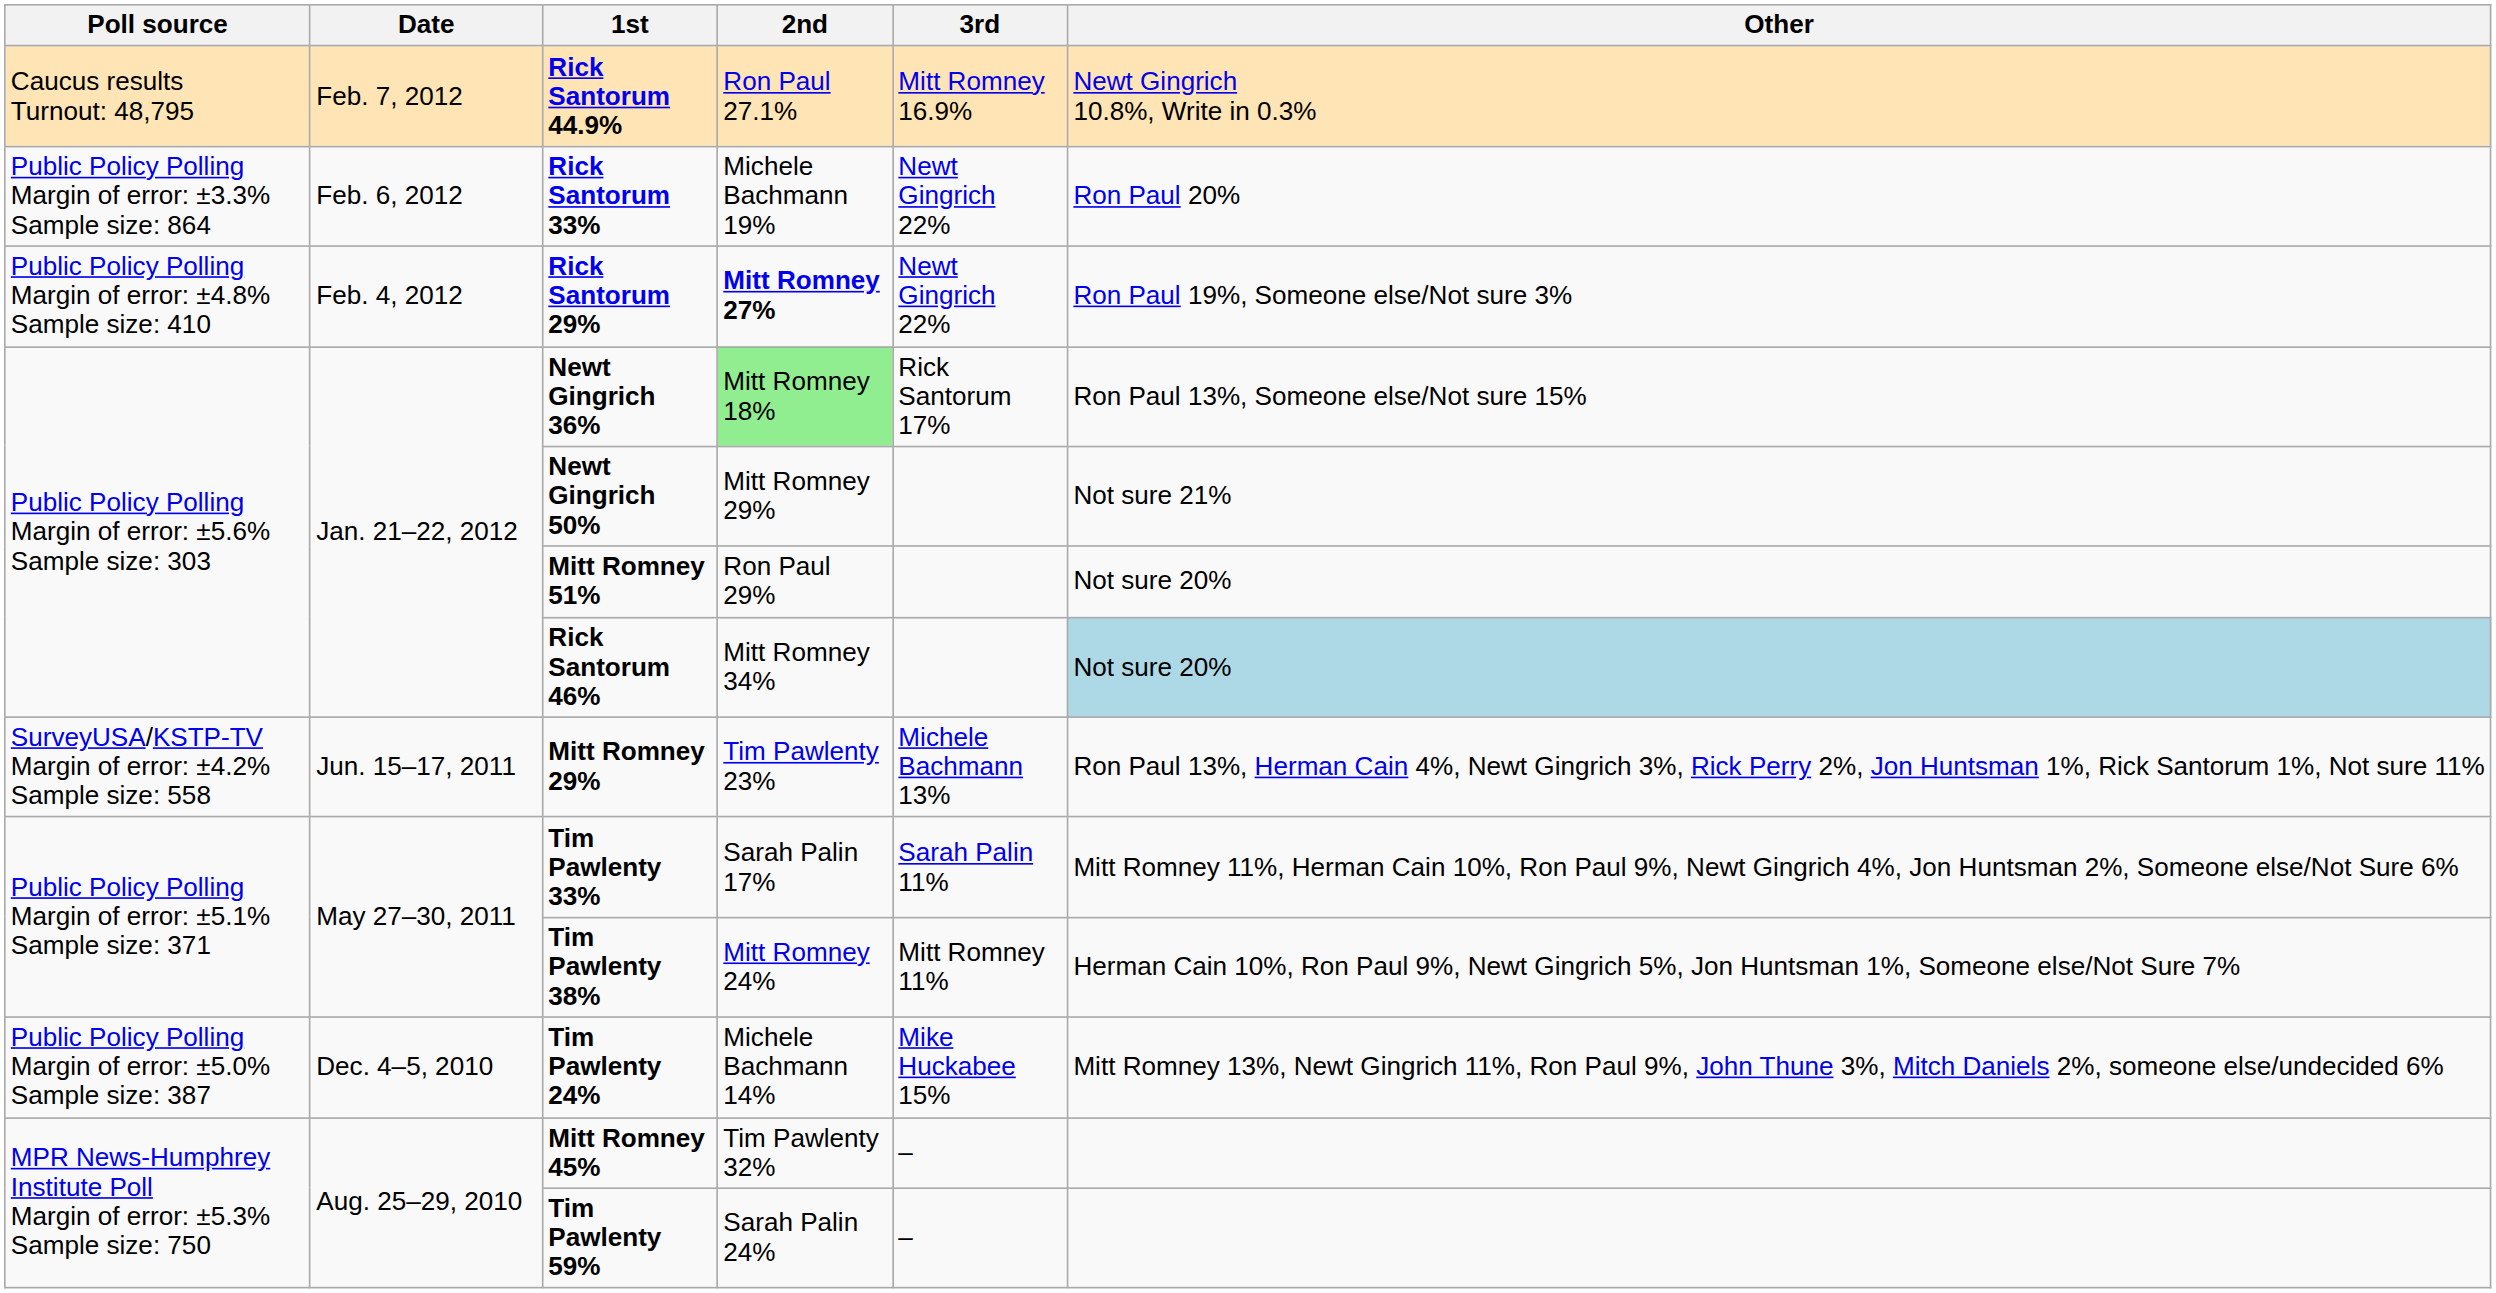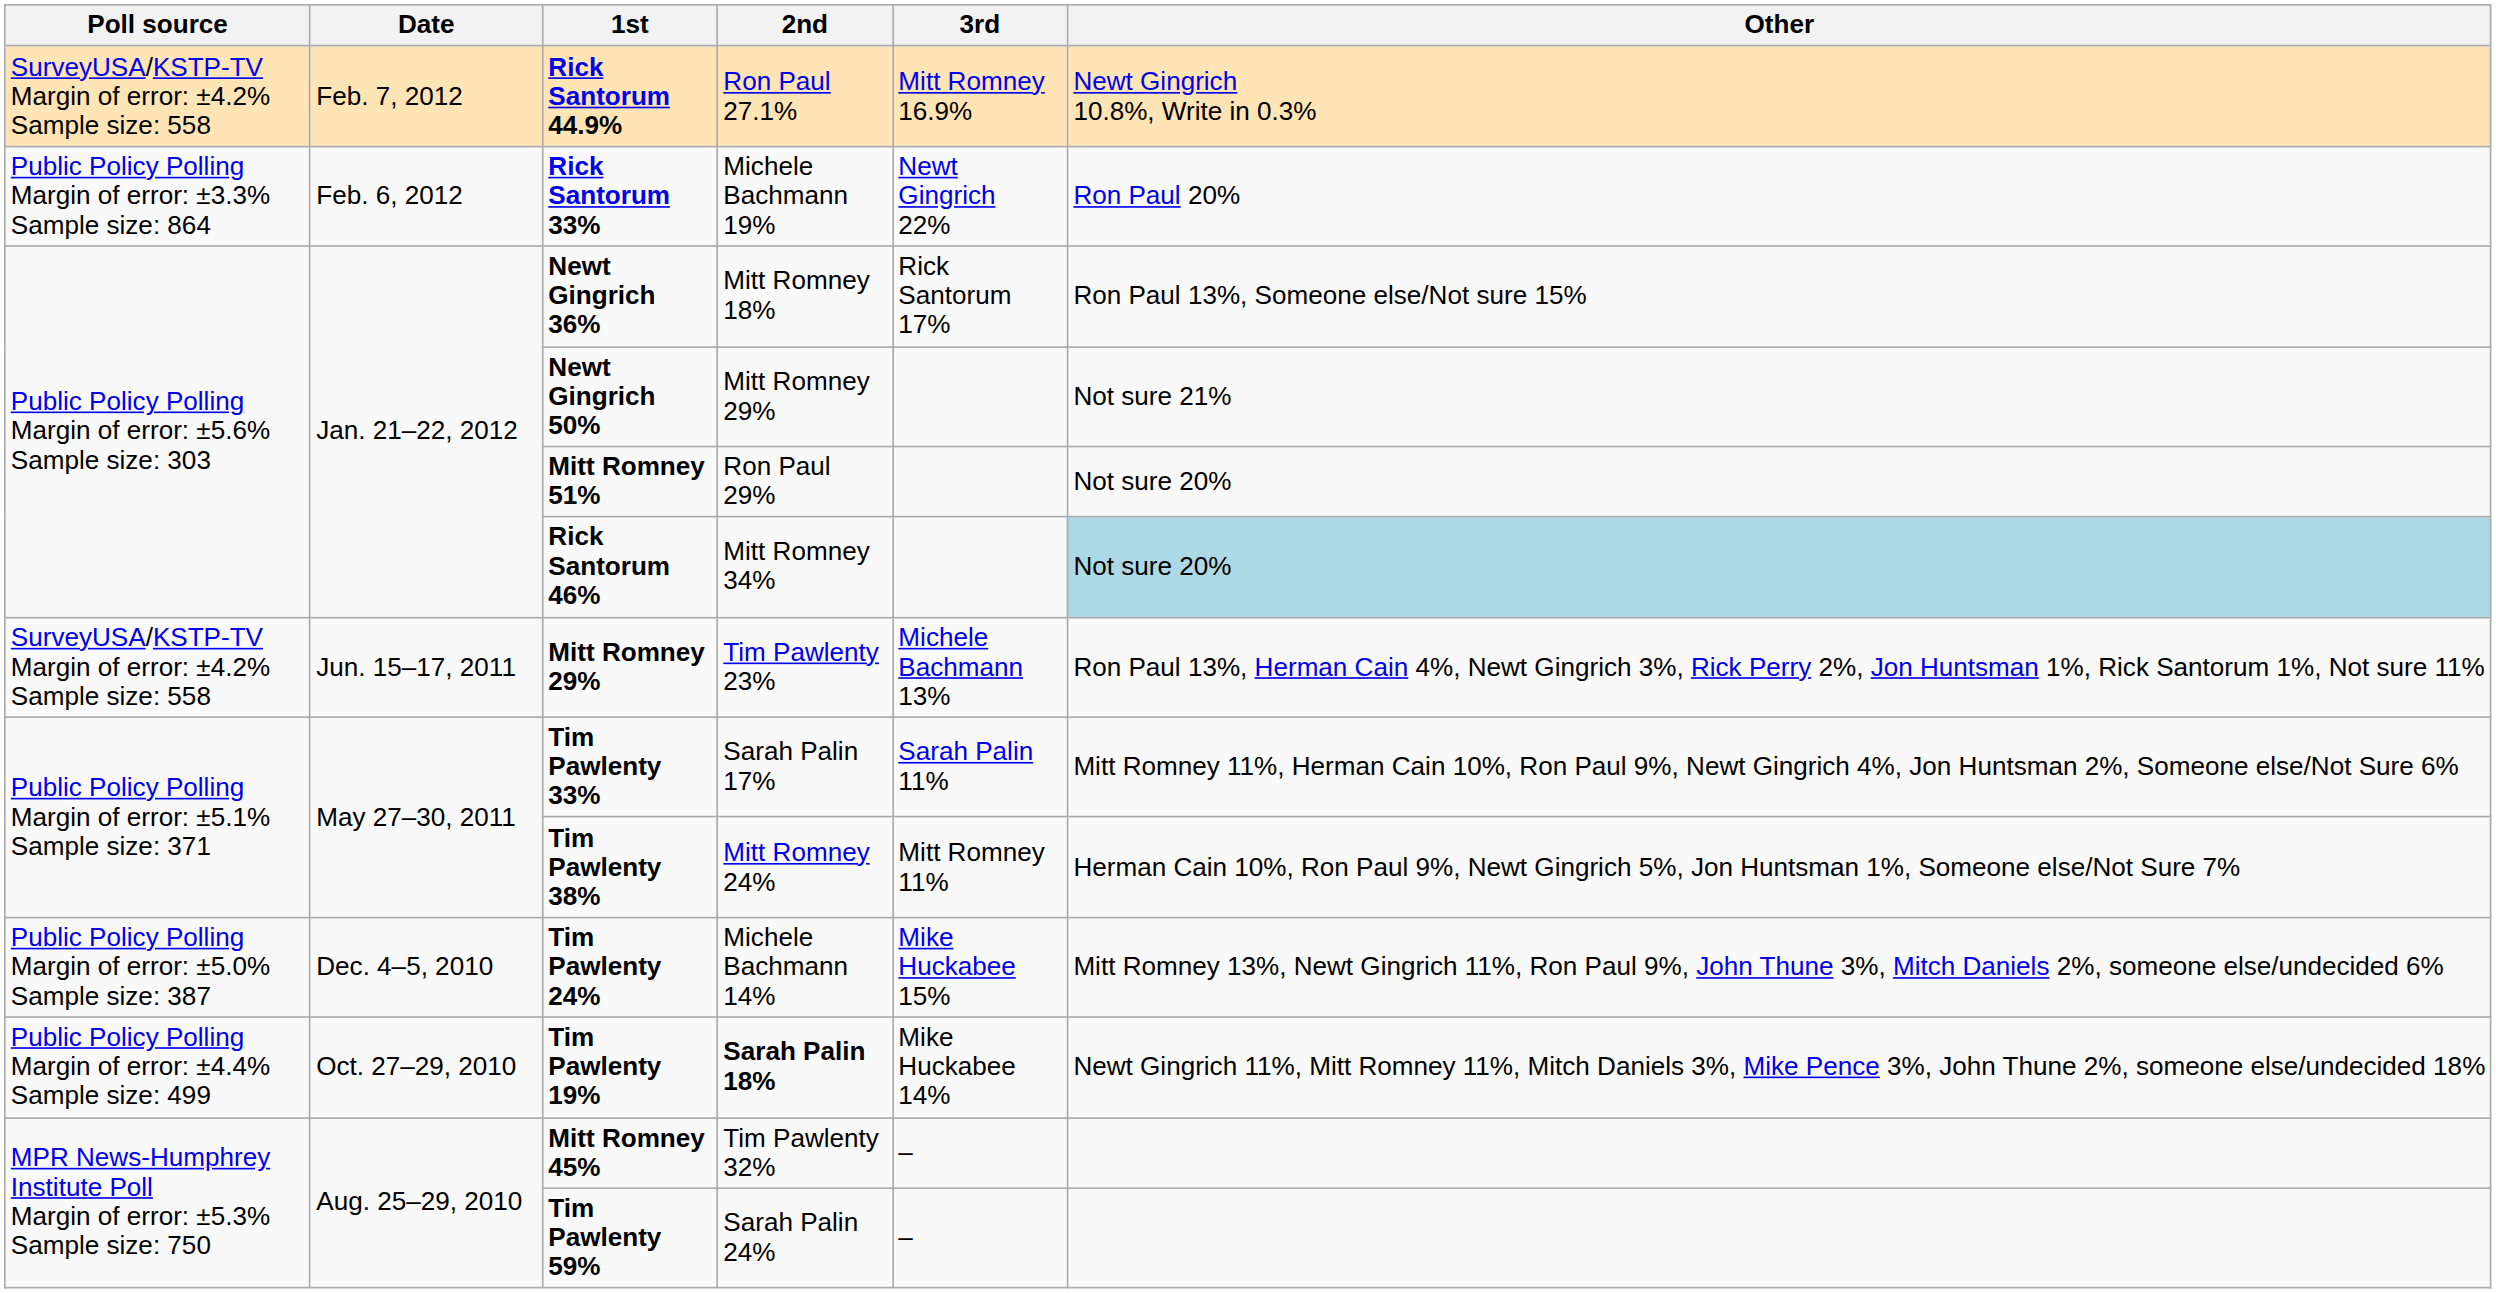(102, 95) Caucus results Turnout: 48,795 -> (140, 95) SurveyUSA/KSTP-TV Margin of error: ±4.2% Sample size: 558
- row: (609, 295)
(797, 396) lightgreen background -> (797, 295) no background
+ row: (605, 1066)
